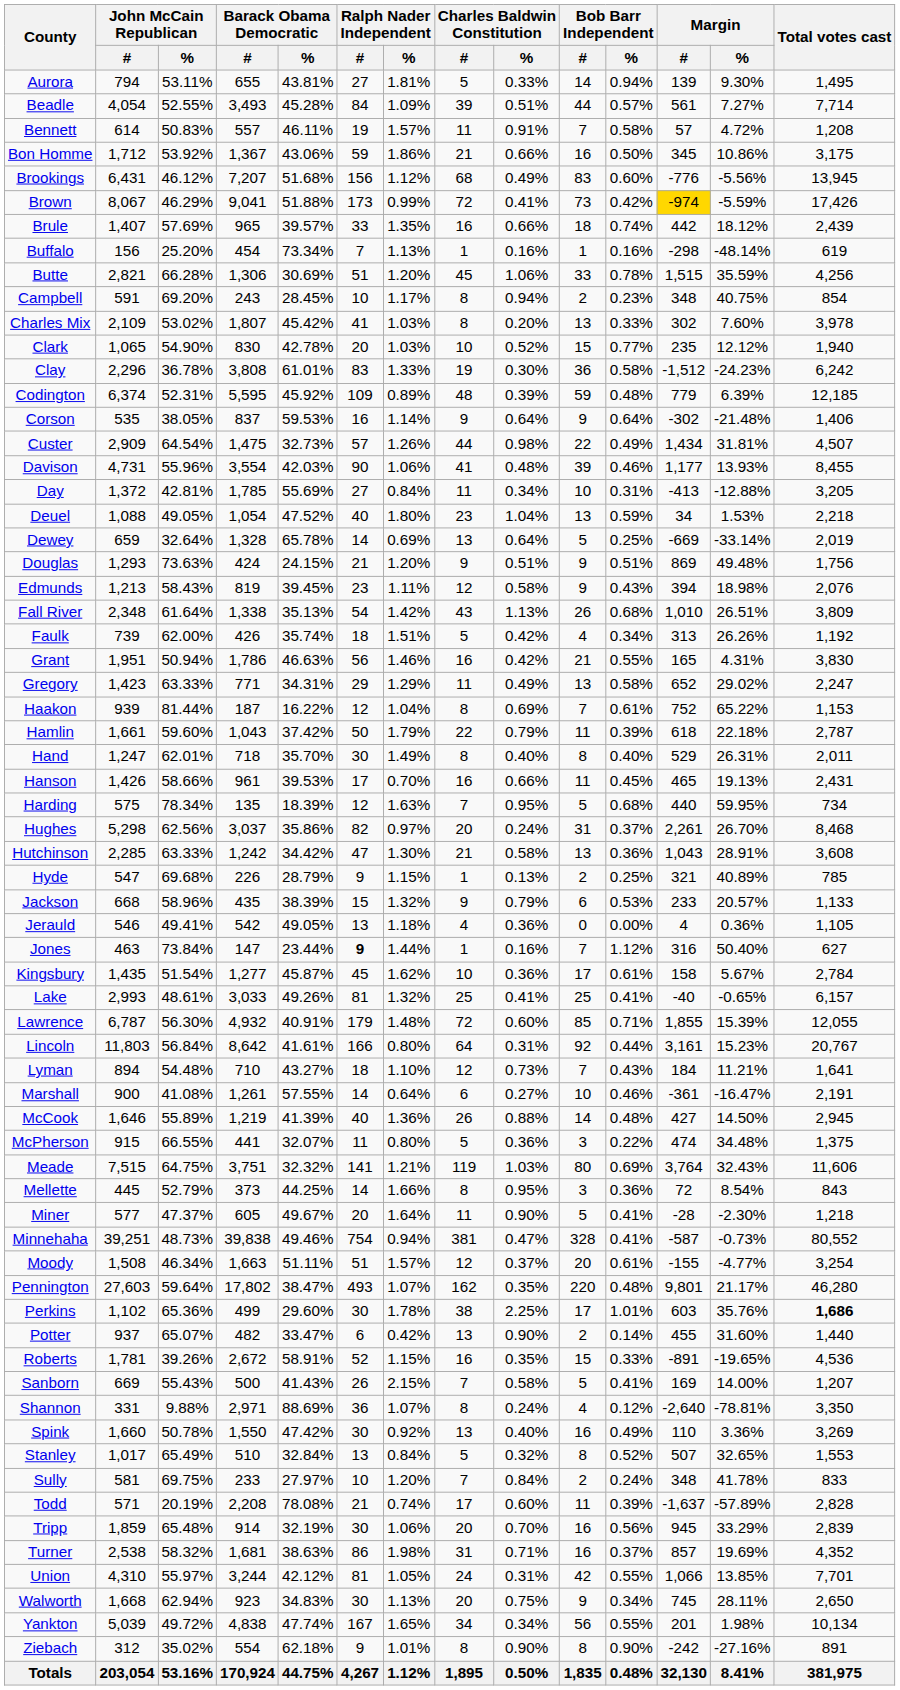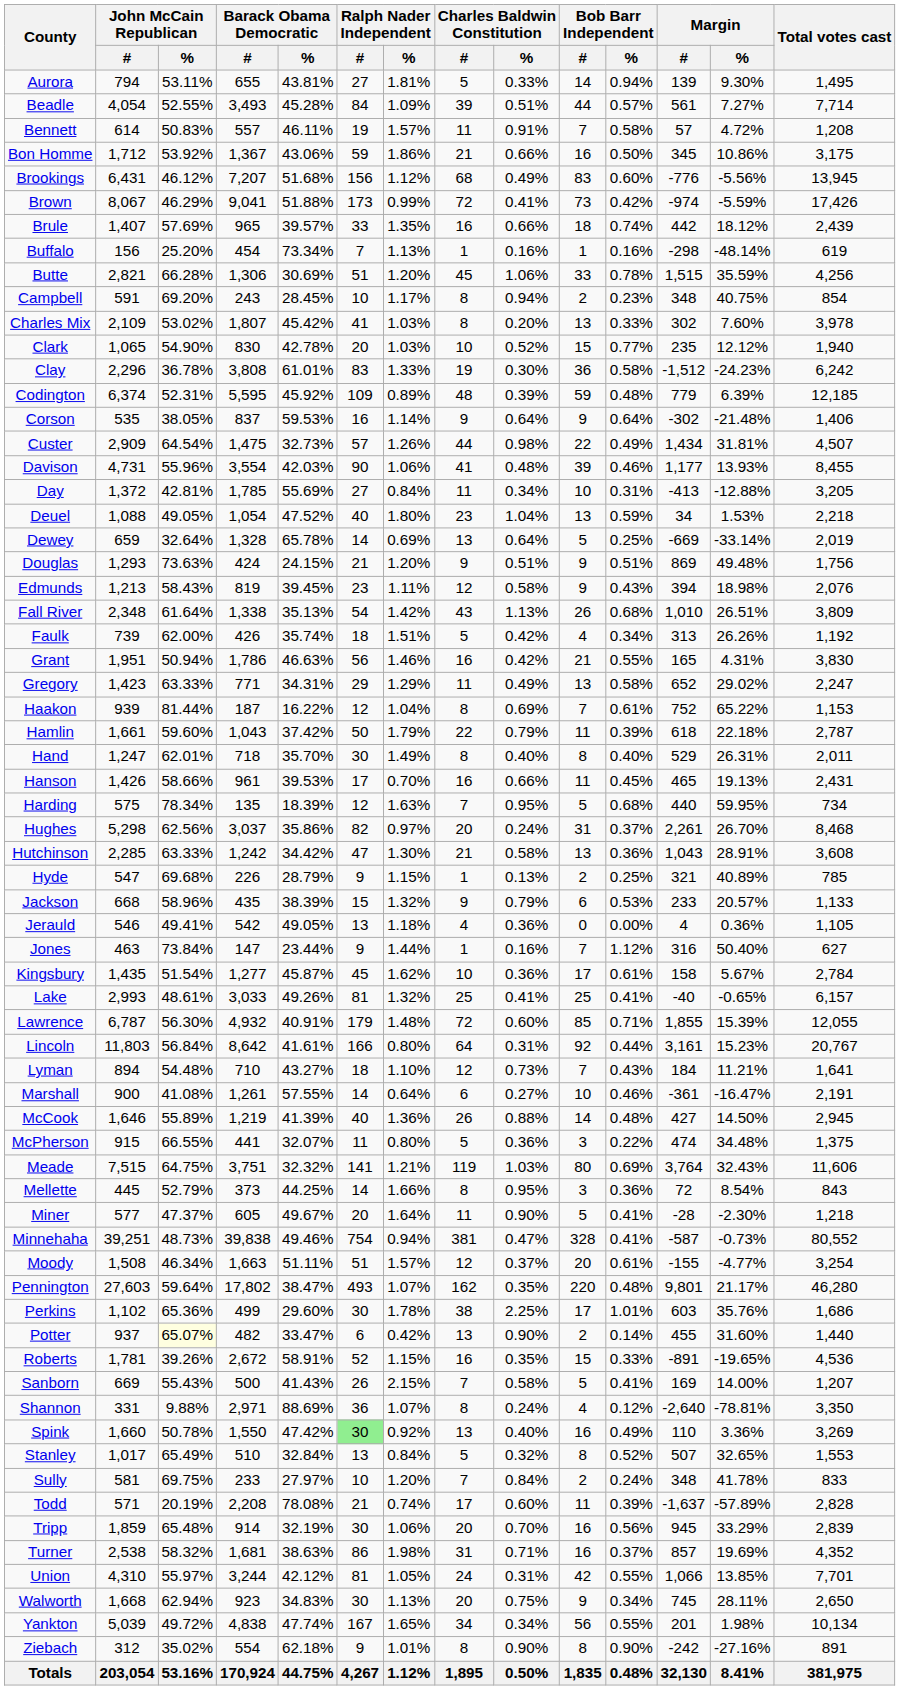(684, 202) gold background -> (684, 202) no background
(360, 949) bold -> (360, 949) normal
(834, 1311) bold -> (834, 1311) normal
(187, 1335) no background -> (187, 1335) lightyellow background
(360, 1431) no background -> (360, 1431) lightgreen background
